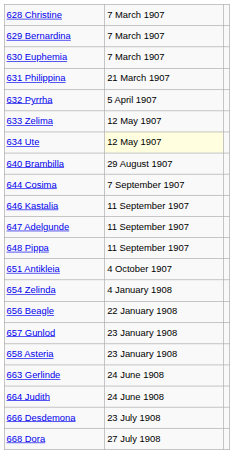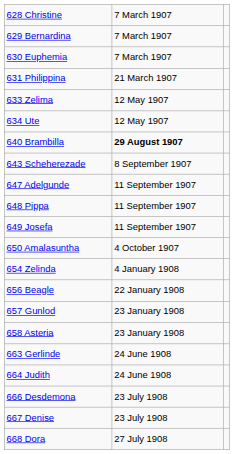- row: (30, 100)
(134, 142) lightyellow background -> (141, 121) no background
(140, 163) normal -> (149, 142) bold
+ row: (46, 163)
- row: (32, 184)
- row: (32, 205)
+ row: (30, 227)
+ row: (43, 248)
- row: (33, 269)
+ row: (30, 417)
